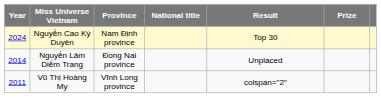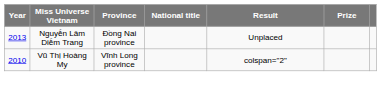- row: (62, 38)
(17, 60) 2014 -> (17, 38) 2013
(17, 82) 2011 -> (17, 60) 2010
